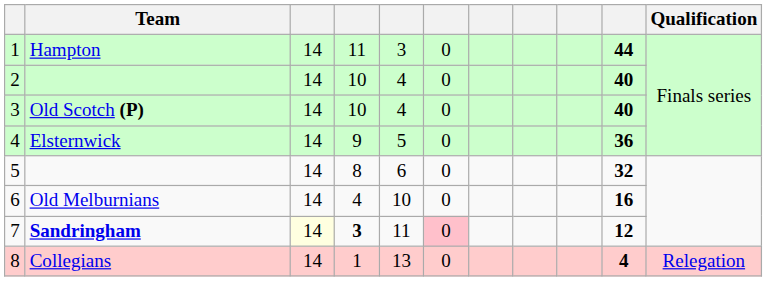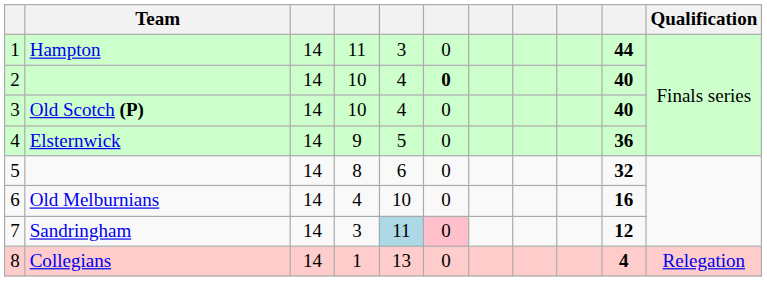(446, 79) normal -> (446, 79) bold
(85, 230) bold -> (80, 230) normal
(312, 230) lightyellow background -> (312, 230) no background
(357, 230) bold -> (357, 230) normal
(401, 230) no background -> (401, 230) lightblue background
